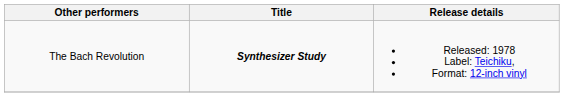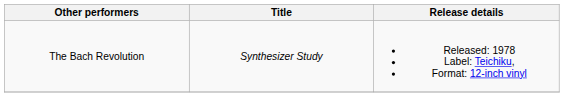(281, 56) bold -> (281, 56) normal
